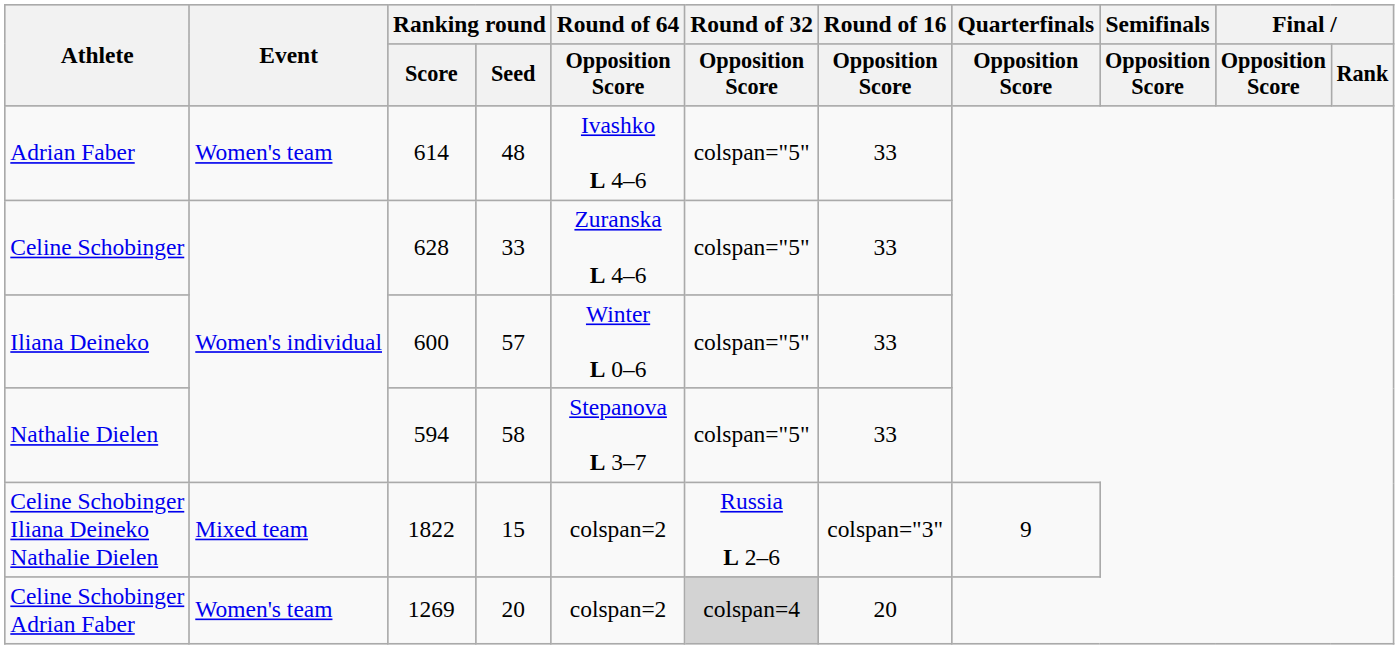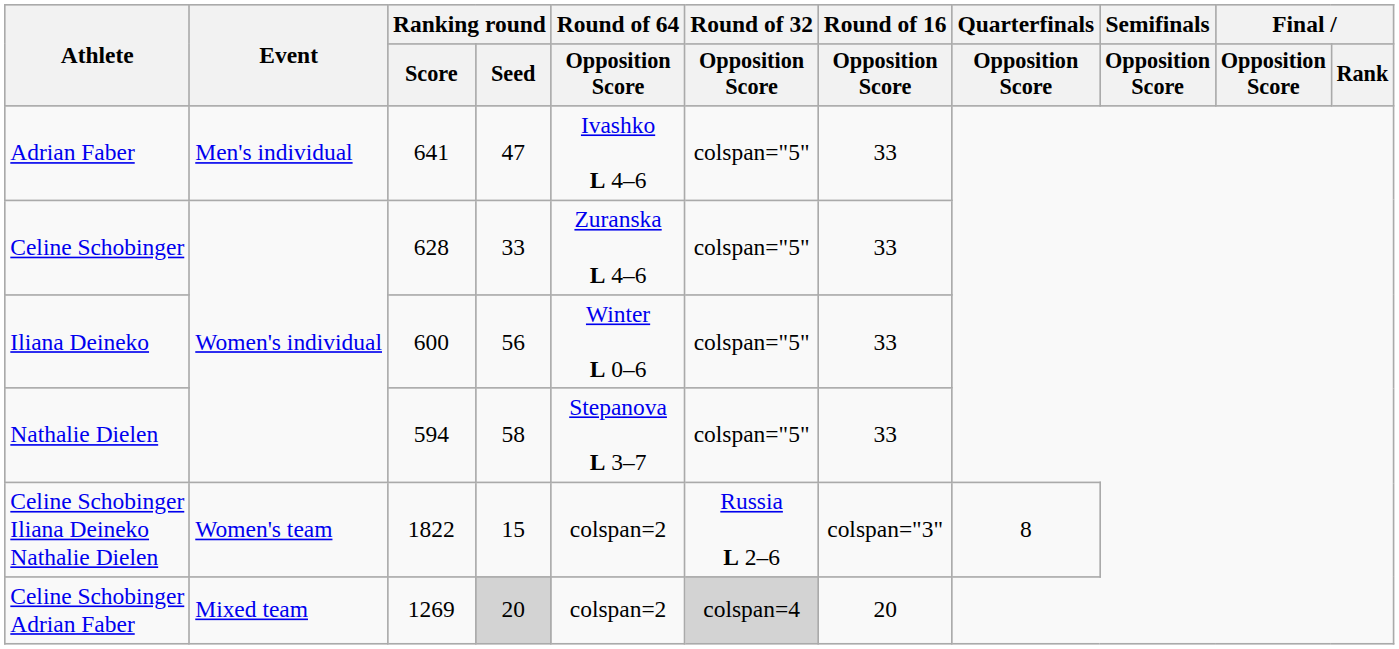(264, 153) Women's team -> (274, 153) Men's individual
(431, 153) 614 -> (431, 153) 641
(513, 153) 48 -> (513, 153) 47
(513, 341) 57 -> (513, 341) 56
(252, 529) Mixed team -> (264, 529) Women's team
(1026, 529) 9 -> (1026, 529) 8
(264, 610) Women's team -> (252, 610) Mixed team
(513, 610) no background -> (513, 610) lightgrey background
